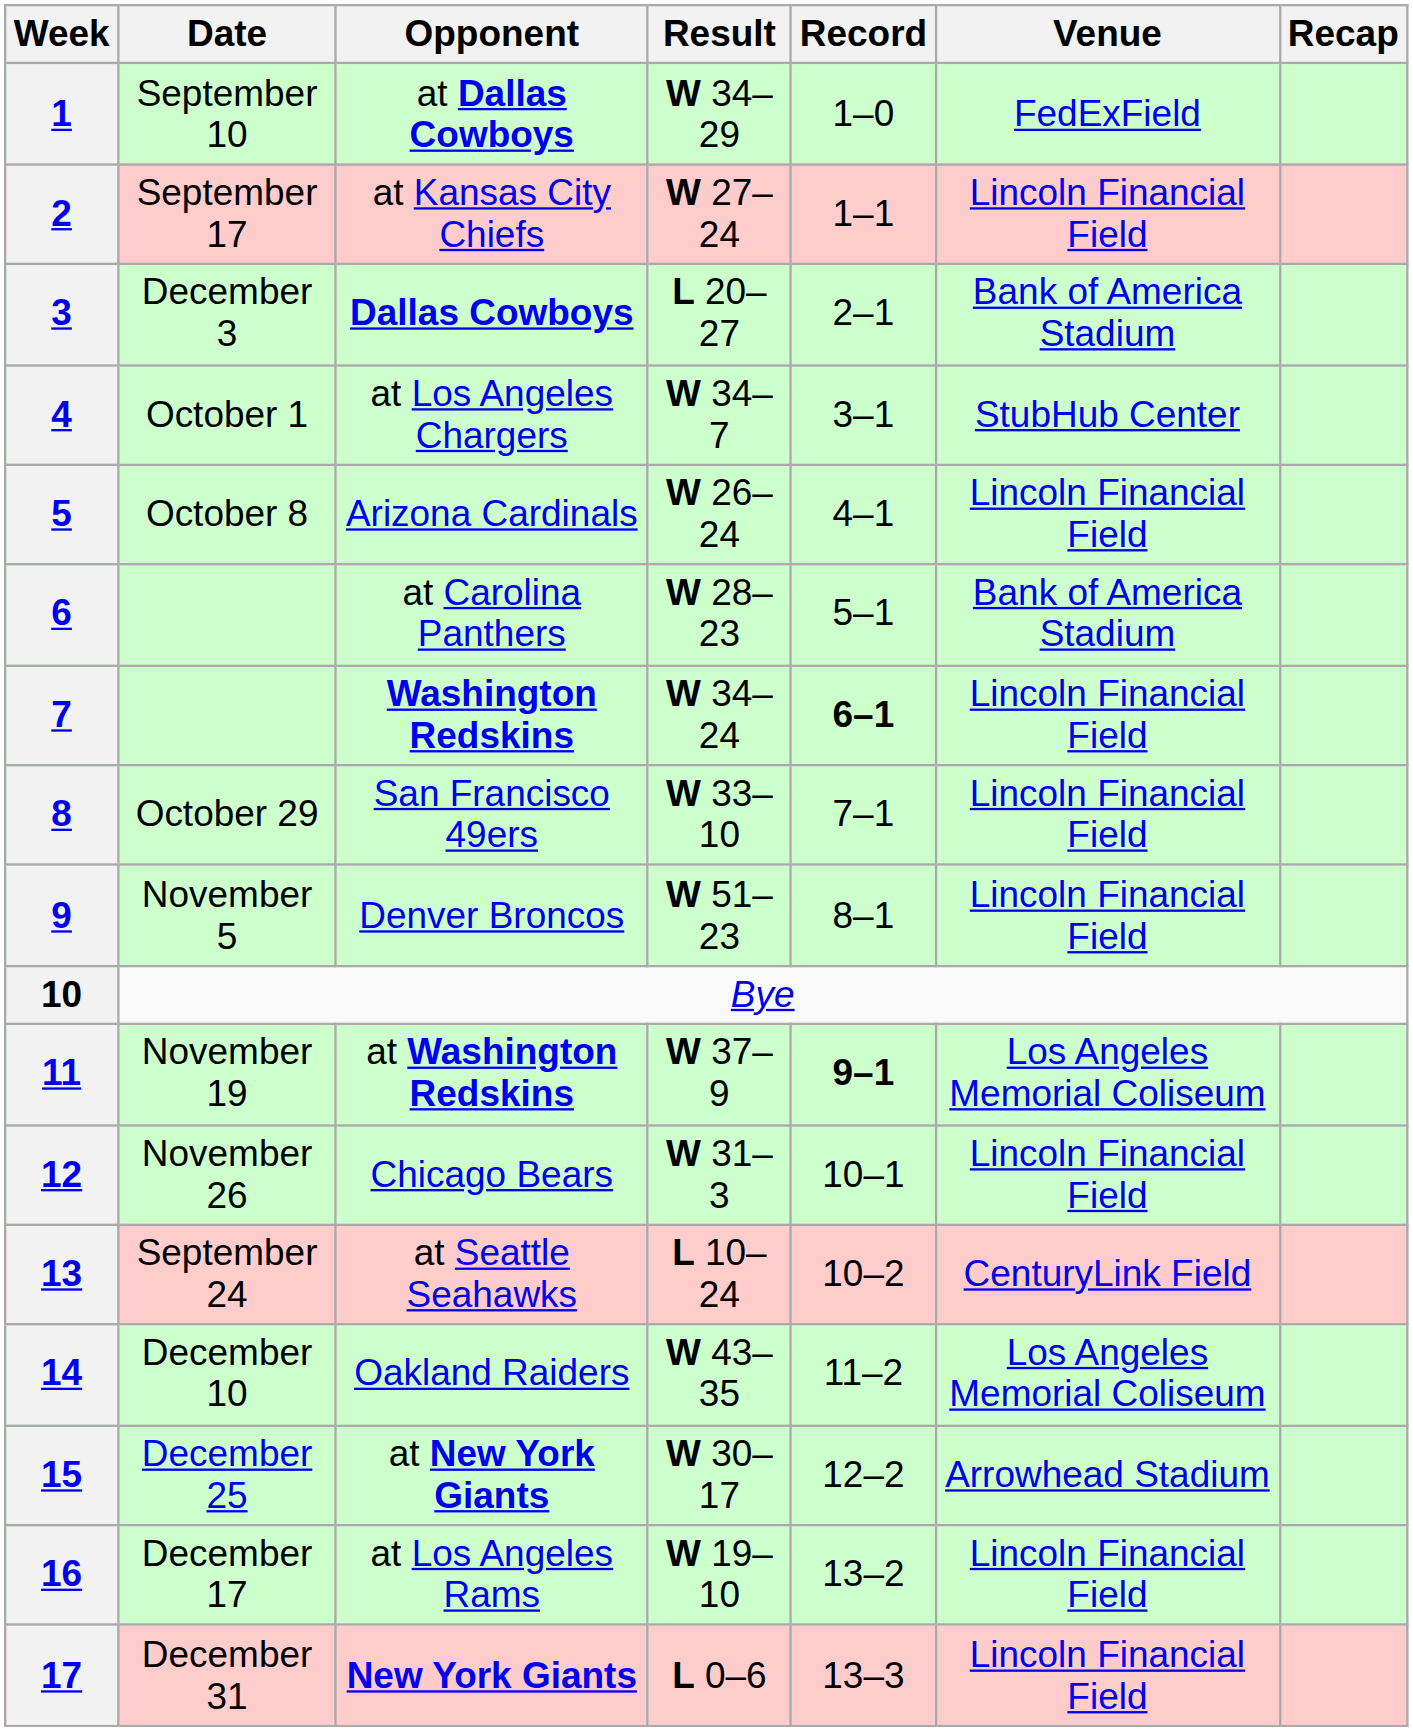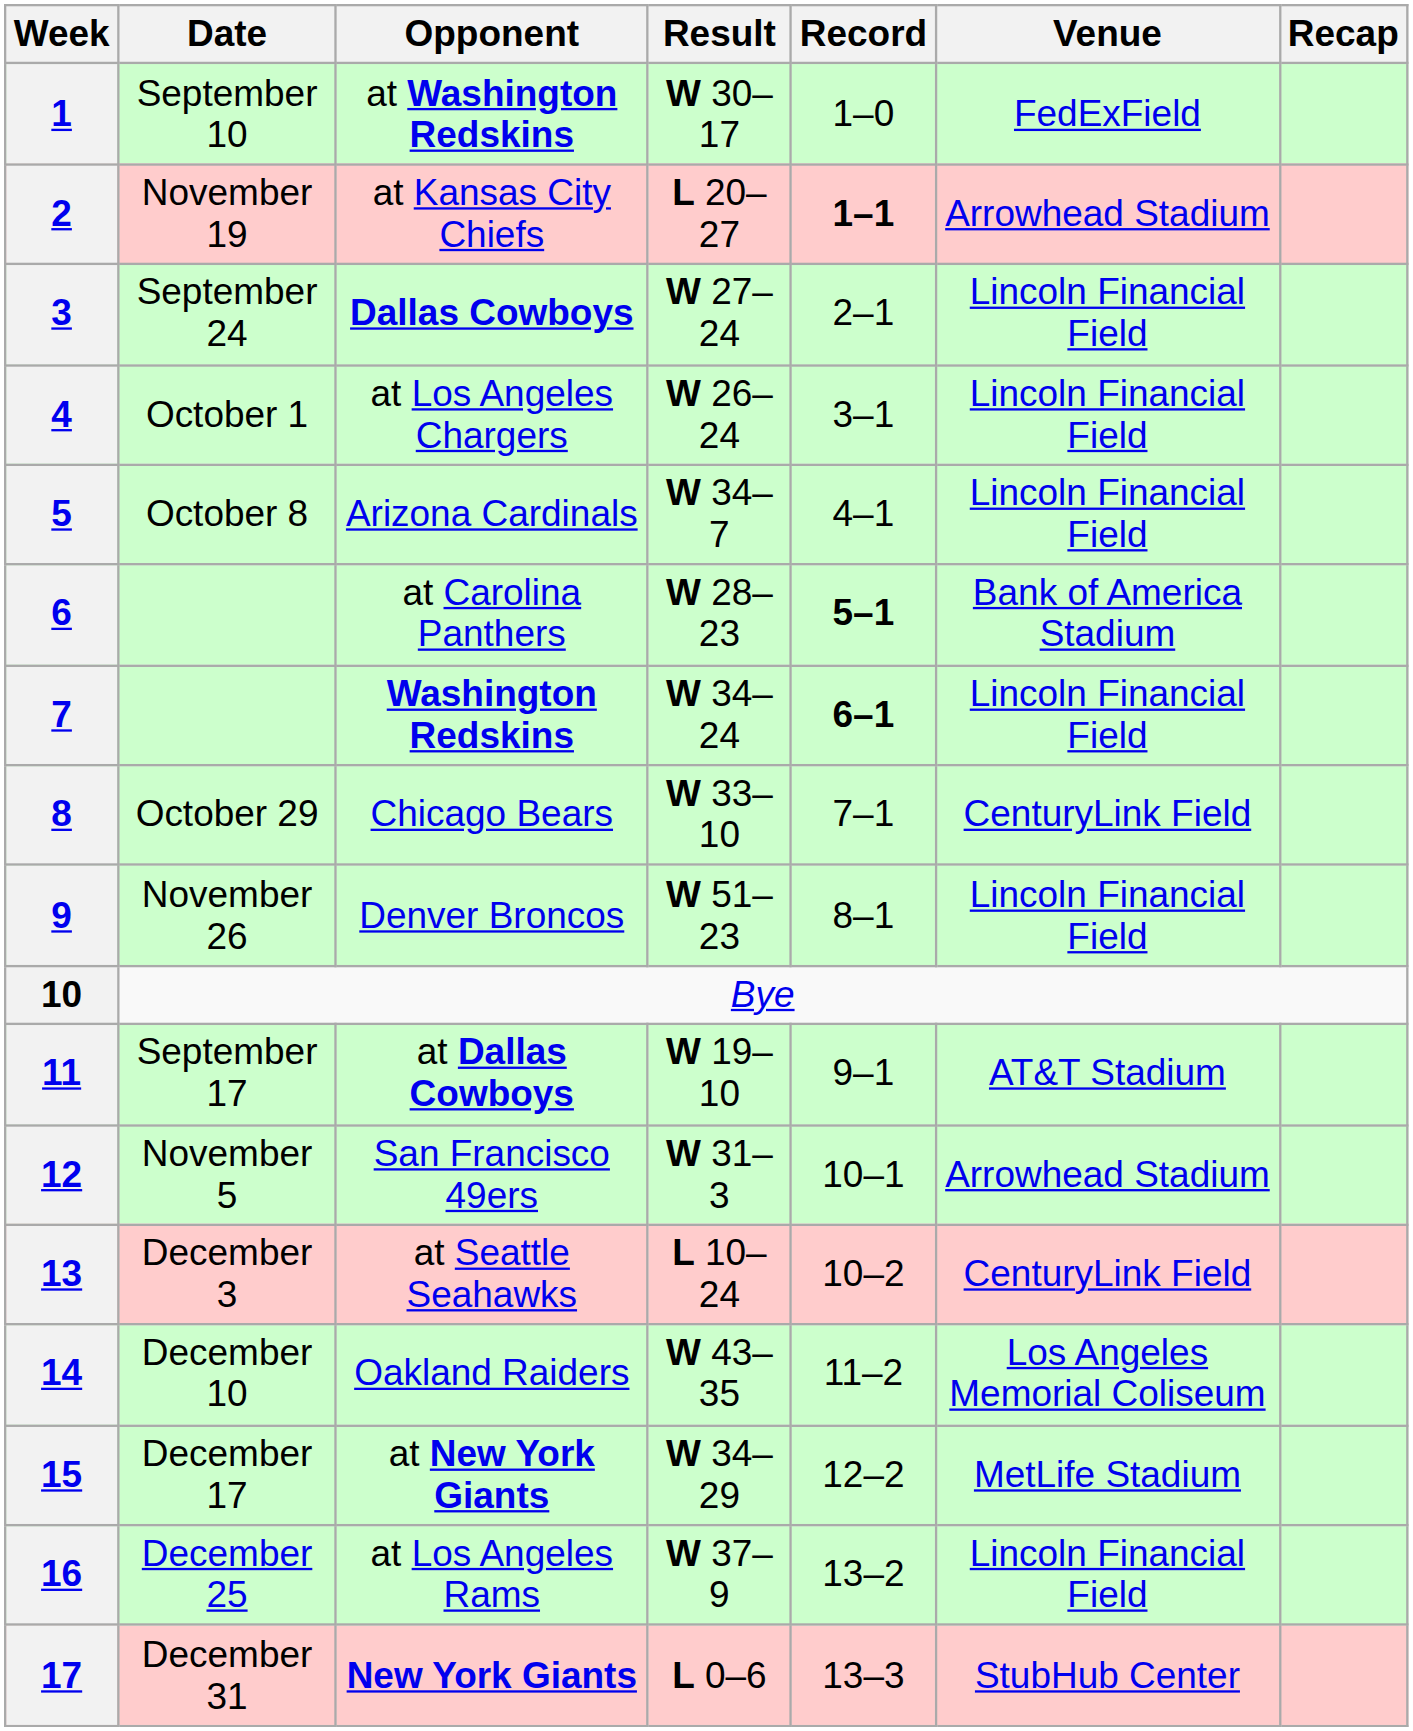(492, 113) at Dallas Cowboys -> (492, 113) at Washington Redskins
(719, 113) W 34–29 -> (719, 113) W 30–17
(227, 213) September 17 -> (227, 213) November 19
(719, 213) W 27–24 -> (719, 213) L 20–27
(863, 213) normal -> (863, 213) bold
(1107, 213) Lincoln Financial Field -> (1107, 213) Arrowhead Stadium
(227, 313) December 3 -> (227, 313) September 24
(719, 313) L 20–27 -> (719, 313) W 27–24
(1107, 313) Bank of America Stadium -> (1107, 313) Lincoln Financial Field
(719, 413) W 34–7 -> (719, 413) W 26–24
(1107, 413) StubHub Center -> (1107, 413) Lincoln Financial Field
(719, 513) W 26–24 -> (719, 513) W 34–7
(863, 614) normal -> (863, 614) bold
(492, 814) San Francisco 49ers -> (492, 814) Chicago Bears
(1107, 814) Lincoln Financial Field -> (1107, 814) CenturyLink Field
(227, 914) November 5 -> (227, 914) November 26
(227, 1073) November 19 -> (227, 1073) September 17
(492, 1073) at Washington Redskins -> (492, 1073) at Dallas Cowboys
(719, 1073) W 37–9 -> (719, 1073) W 19–10
(863, 1073) bold -> (863, 1073) normal
(1107, 1073) Los Angeles Memorial Coliseum -> (1107, 1073) AT&T Stadium
(227, 1173) November 26 -> (227, 1173) November 5
(492, 1173) Chicago Bears -> (492, 1173) San Francisco 49ers
(1107, 1173) Lincoln Financial Field -> (1107, 1173) Arrowhead Stadium
(227, 1273) September 24 -> (227, 1273) December 3
(227, 1474) December 25 -> (227, 1474) December 17
(719, 1474) W 30–17 -> (719, 1474) W 34–29
(1107, 1474) Arrowhead Stadium -> (1107, 1474) MetLife Stadium
(227, 1574) December 17 -> (227, 1574) December 25
(719, 1574) W 19–10 -> (719, 1574) W 37–9
(1107, 1674) Lincoln Financial Field -> (1107, 1674) StubHub Center
